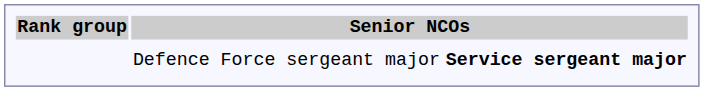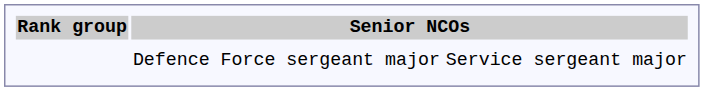(566, 60) bold -> (566, 60) normal
